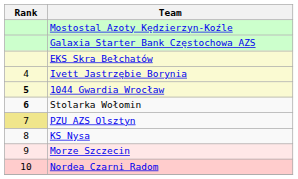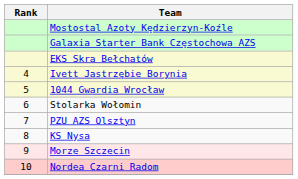(26, 89) bold -> (26, 89) normal
(26, 105) bold -> (26, 105) normal
(26, 120) khaki background -> (26, 120) no background
